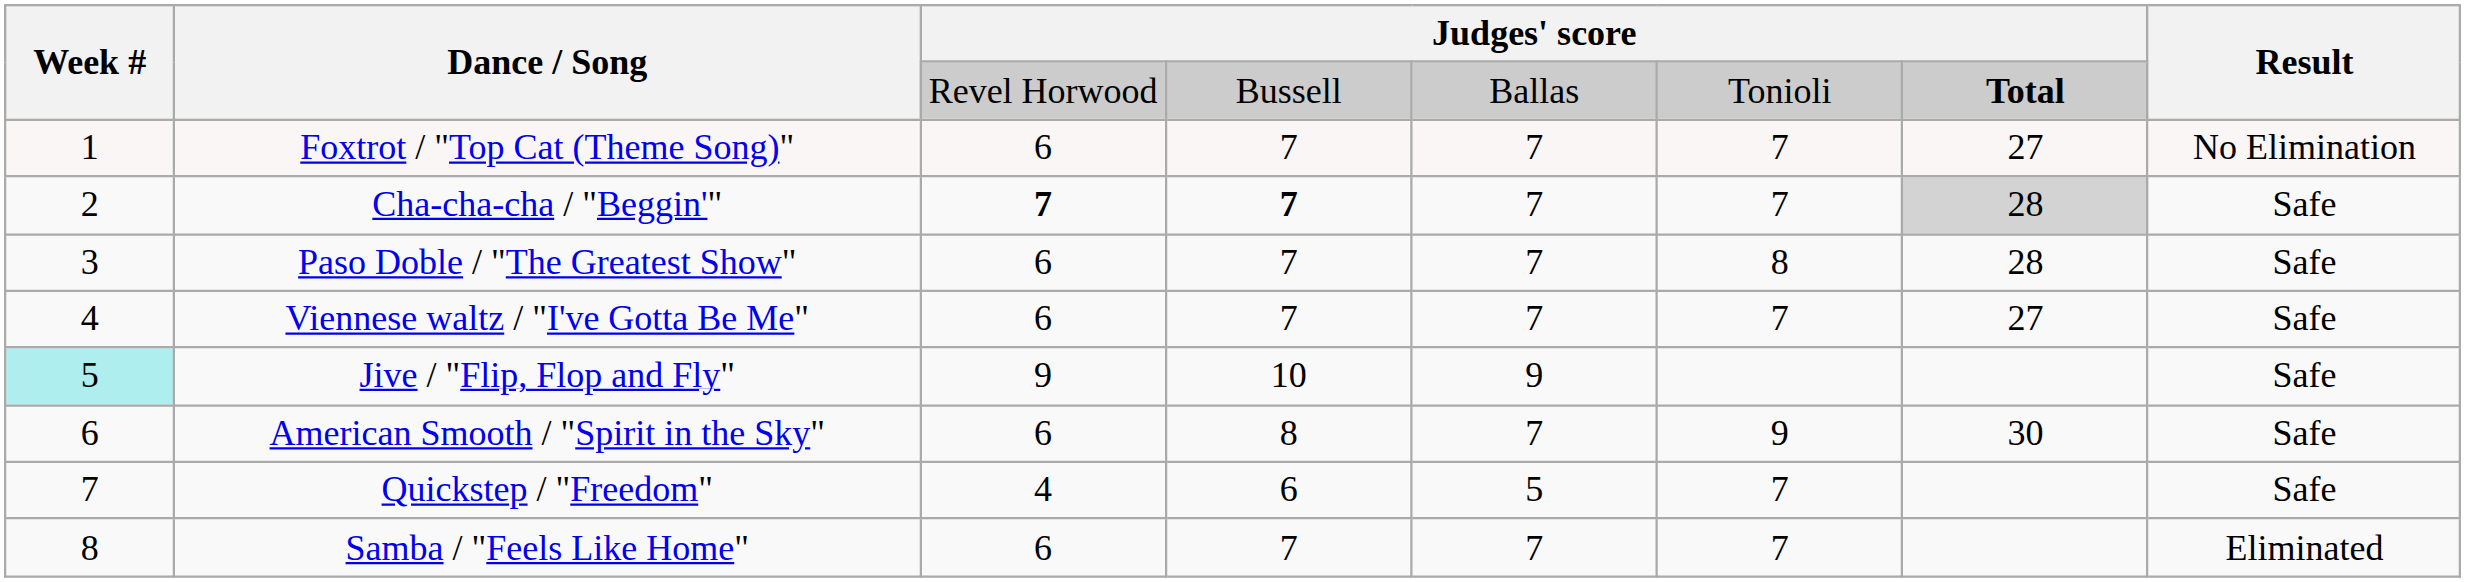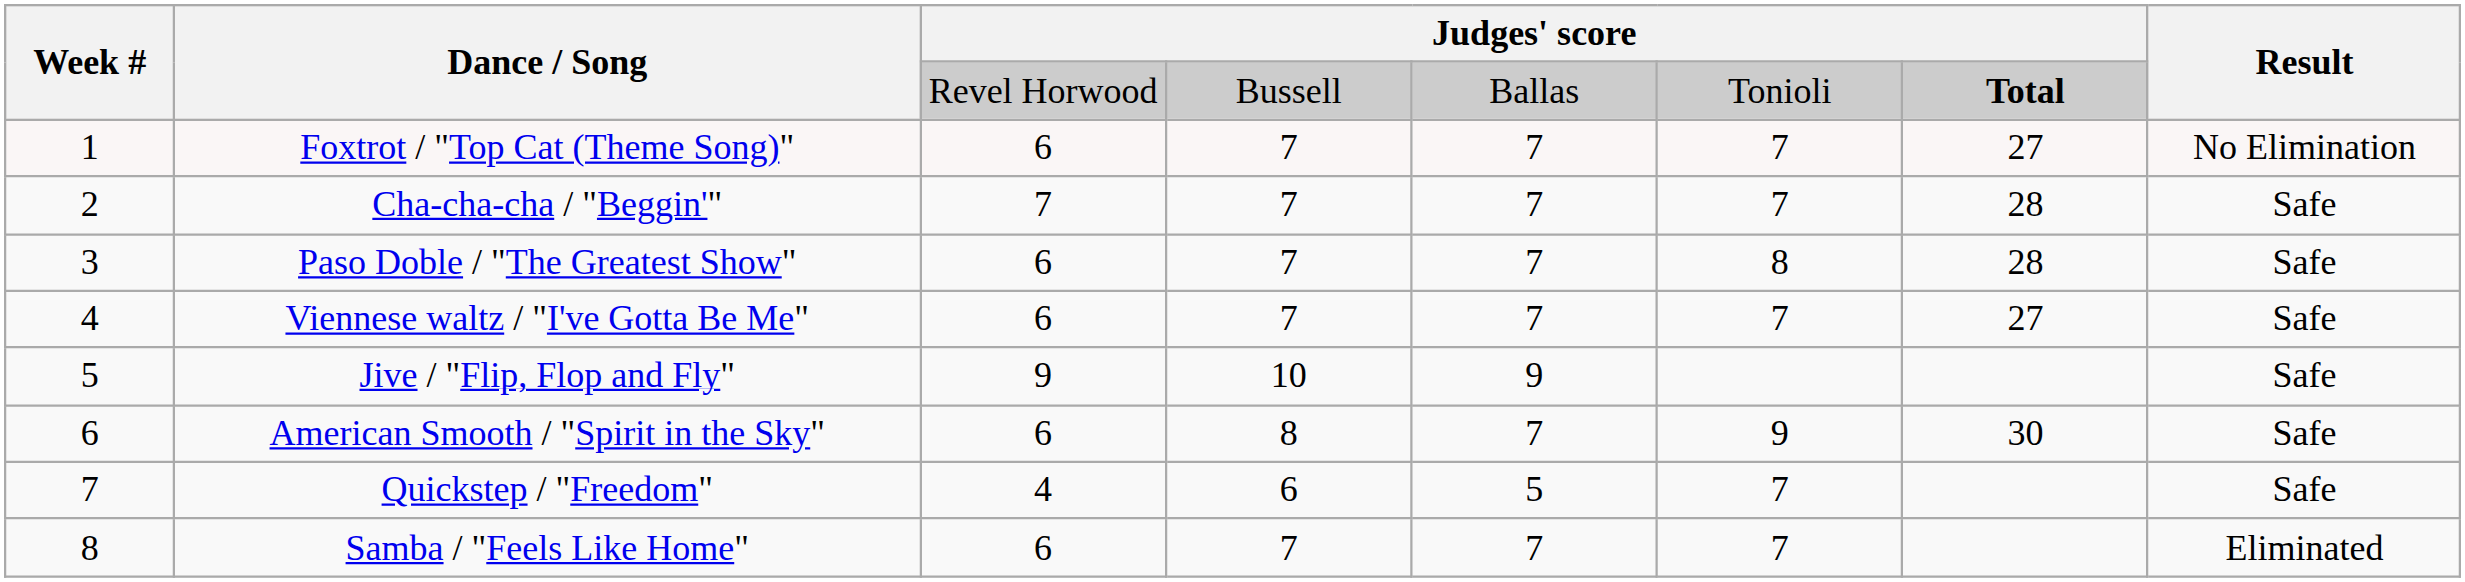(1043, 204) bold -> (1043, 204) normal
(1289, 204) bold -> (1289, 204) normal
(2025, 204) lightgrey background -> (2025, 204) no background
(90, 375) paleturquoise background -> (90, 375) no background
